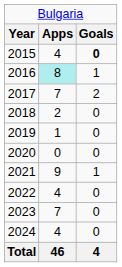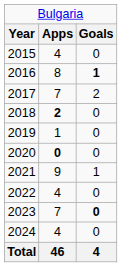(96, 53) bold -> (96, 53) normal
(58, 73) paleturquoise background -> (58, 73) no background
(96, 73) normal -> (96, 73) bold
(58, 113) normal -> (58, 113) bold
(58, 152) normal -> (58, 152) bold
(96, 212) normal -> (96, 212) bold
